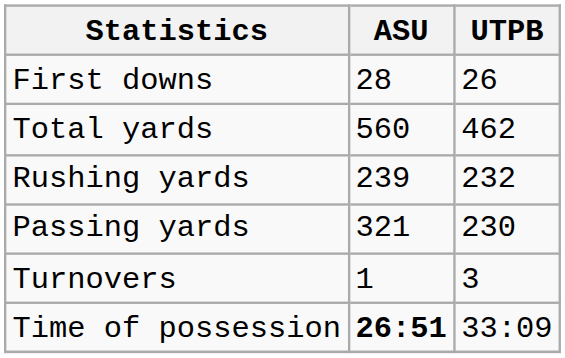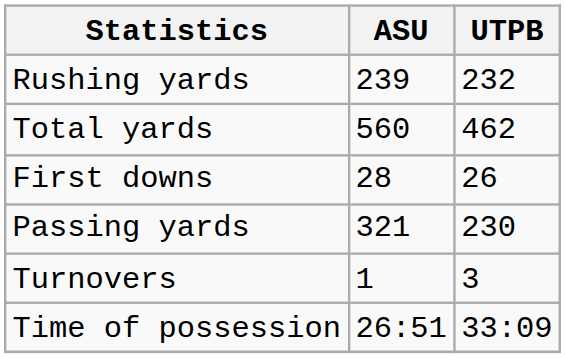rows swapped: (113, 80) <-> (131, 179)
(401, 328) bold -> (401, 328) normal
